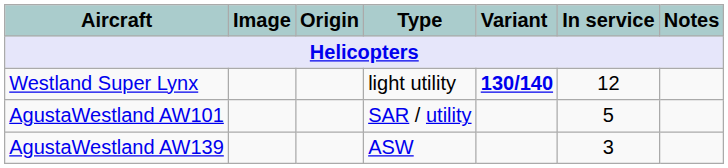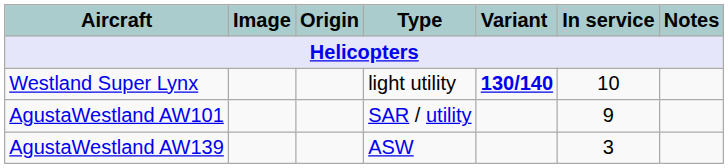(608, 83) 12 -> (608, 83) 10
(608, 115) 5 -> (608, 115) 9
